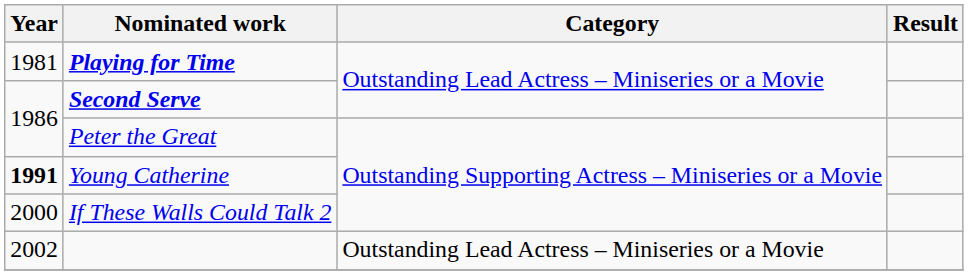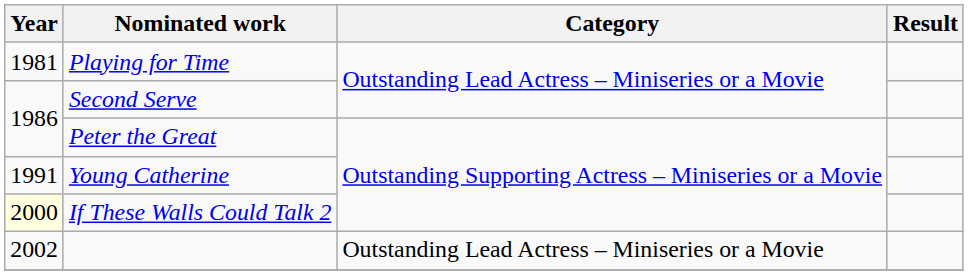(152, 61) bold -> (149, 61) normal
(135, 99) bold -> (133, 99) normal
(34, 174) bold -> (34, 174) normal
(34, 212) no background -> (34, 212) lightyellow background
